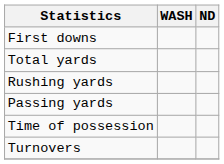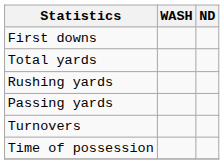rows swapped: (44, 148) <-> (81, 126)
